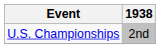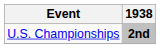(139, 33) normal -> (139, 33) bold
